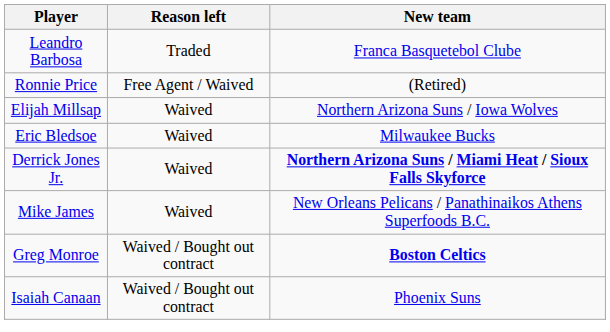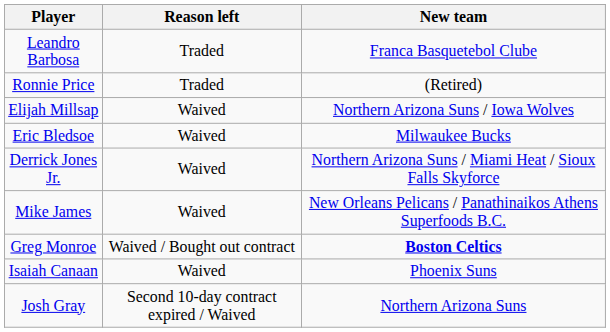(188, 85) Free Agent / Waived -> (202, 85) Traded
(437, 169) bold -> (453, 169) normal
(188, 298) Waived / Bought out contract -> (202, 271) Waived
+ row: (53, 305)
